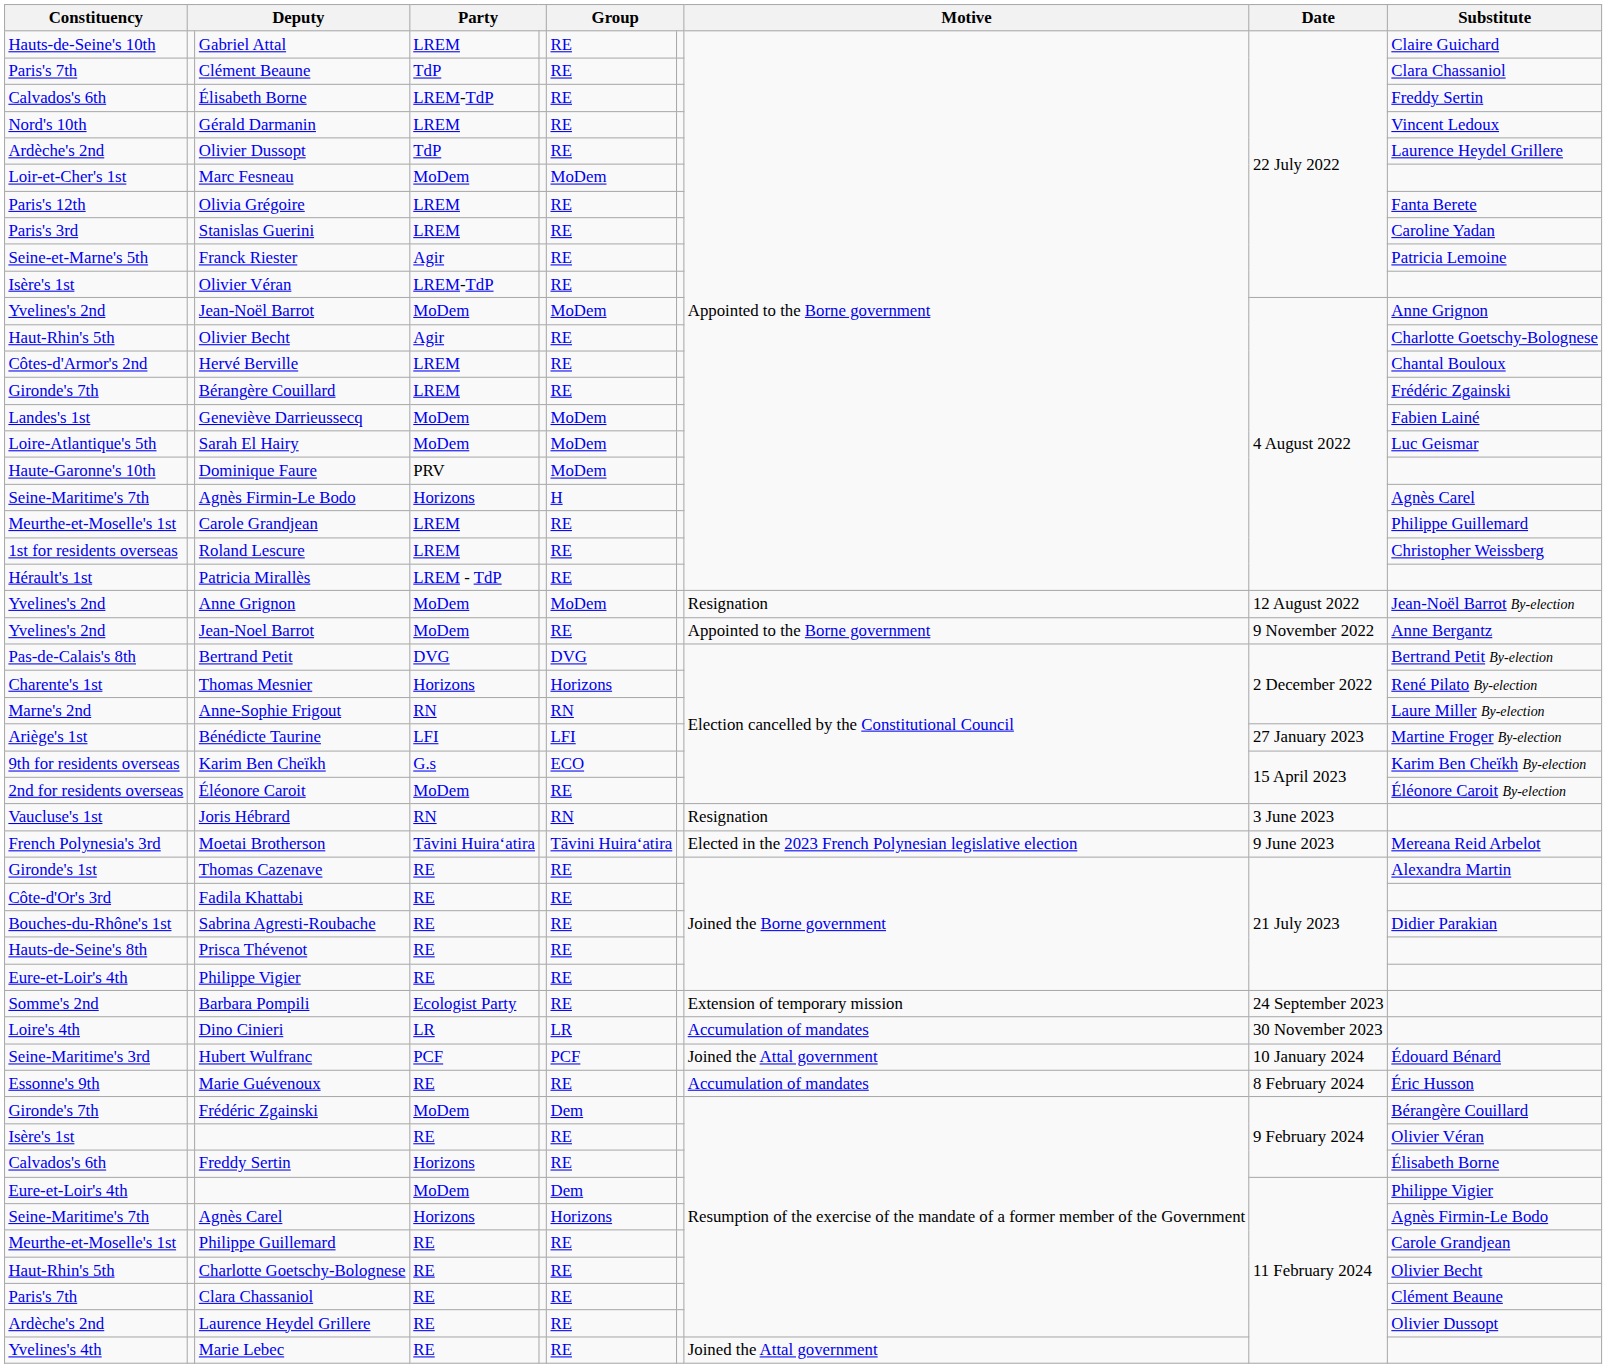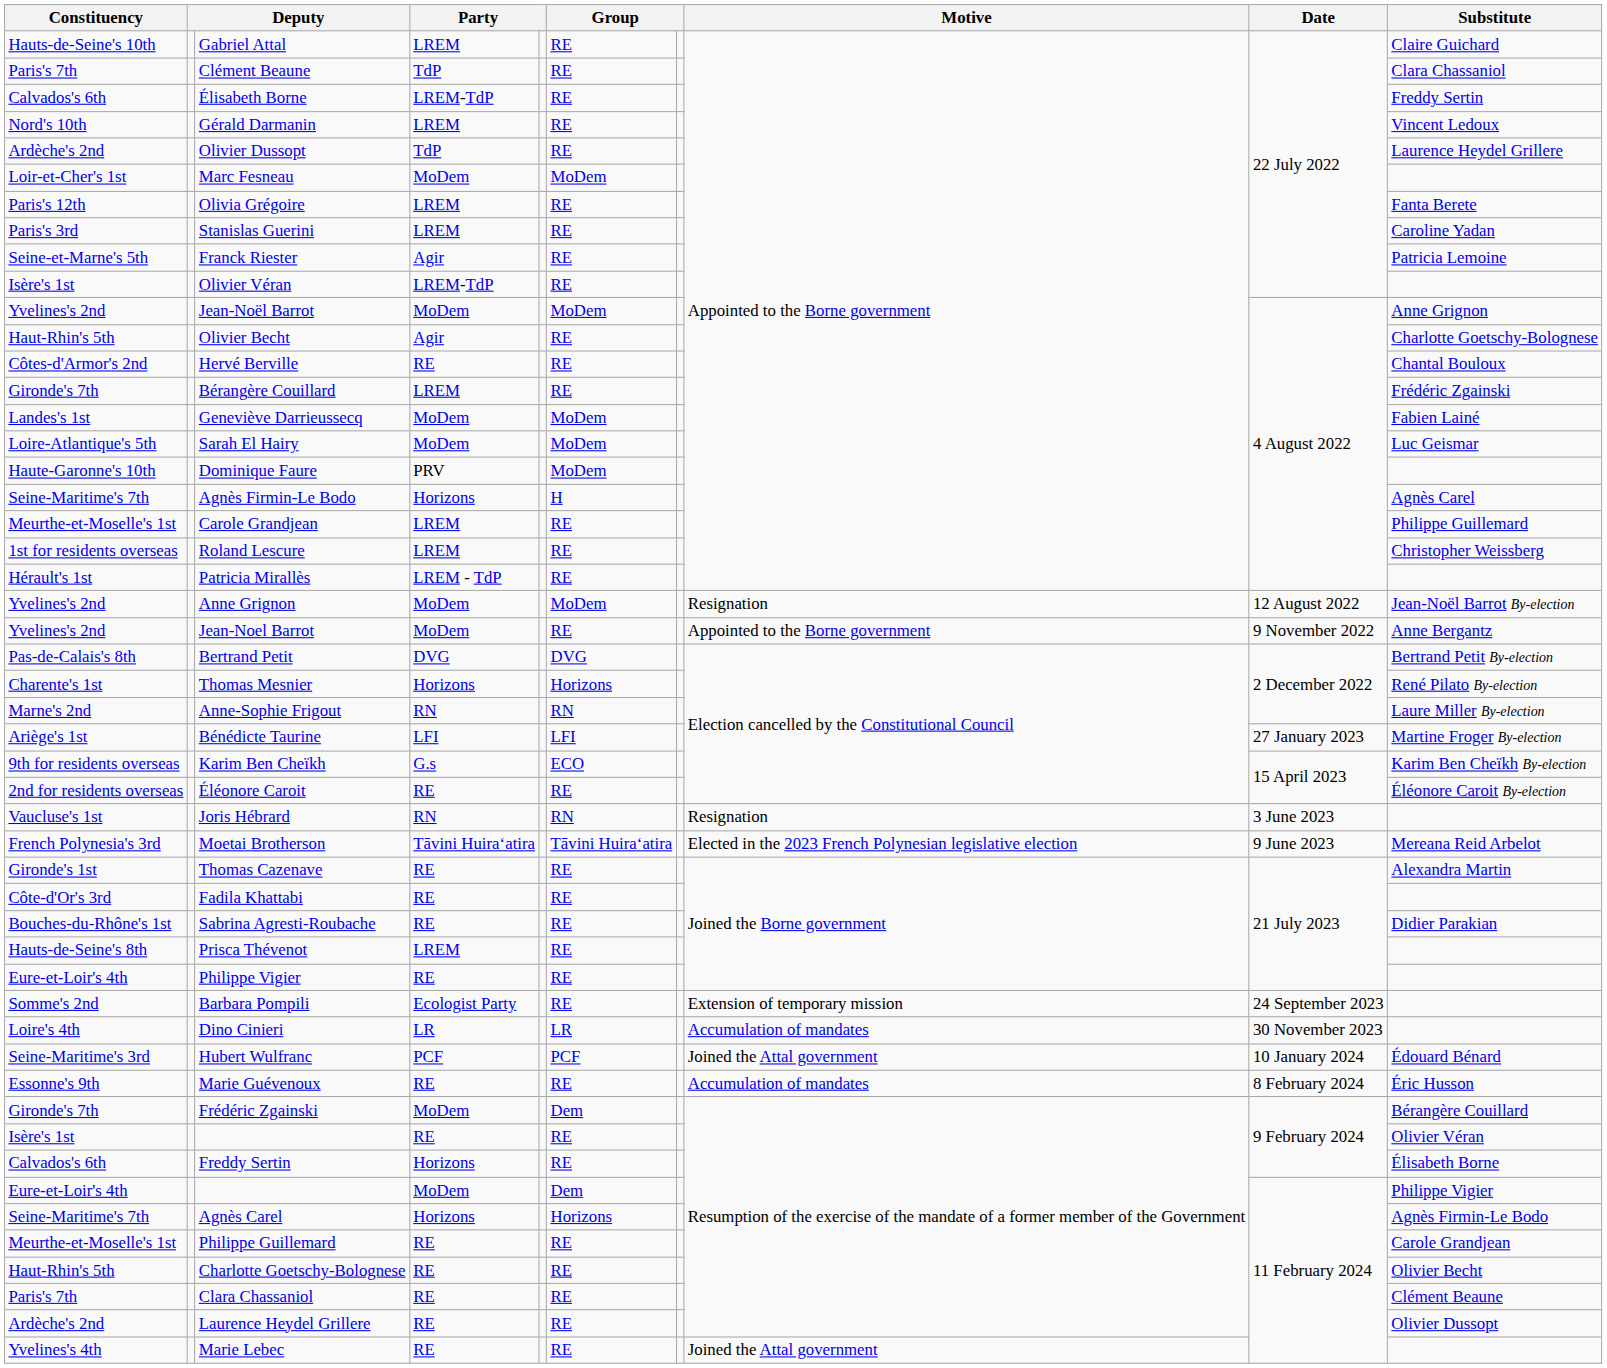(437, 364) LREM -> (424, 364) RE
(441, 790) MoDem -> (424, 790) RE
(424, 950) RE -> (437, 950) LREM
